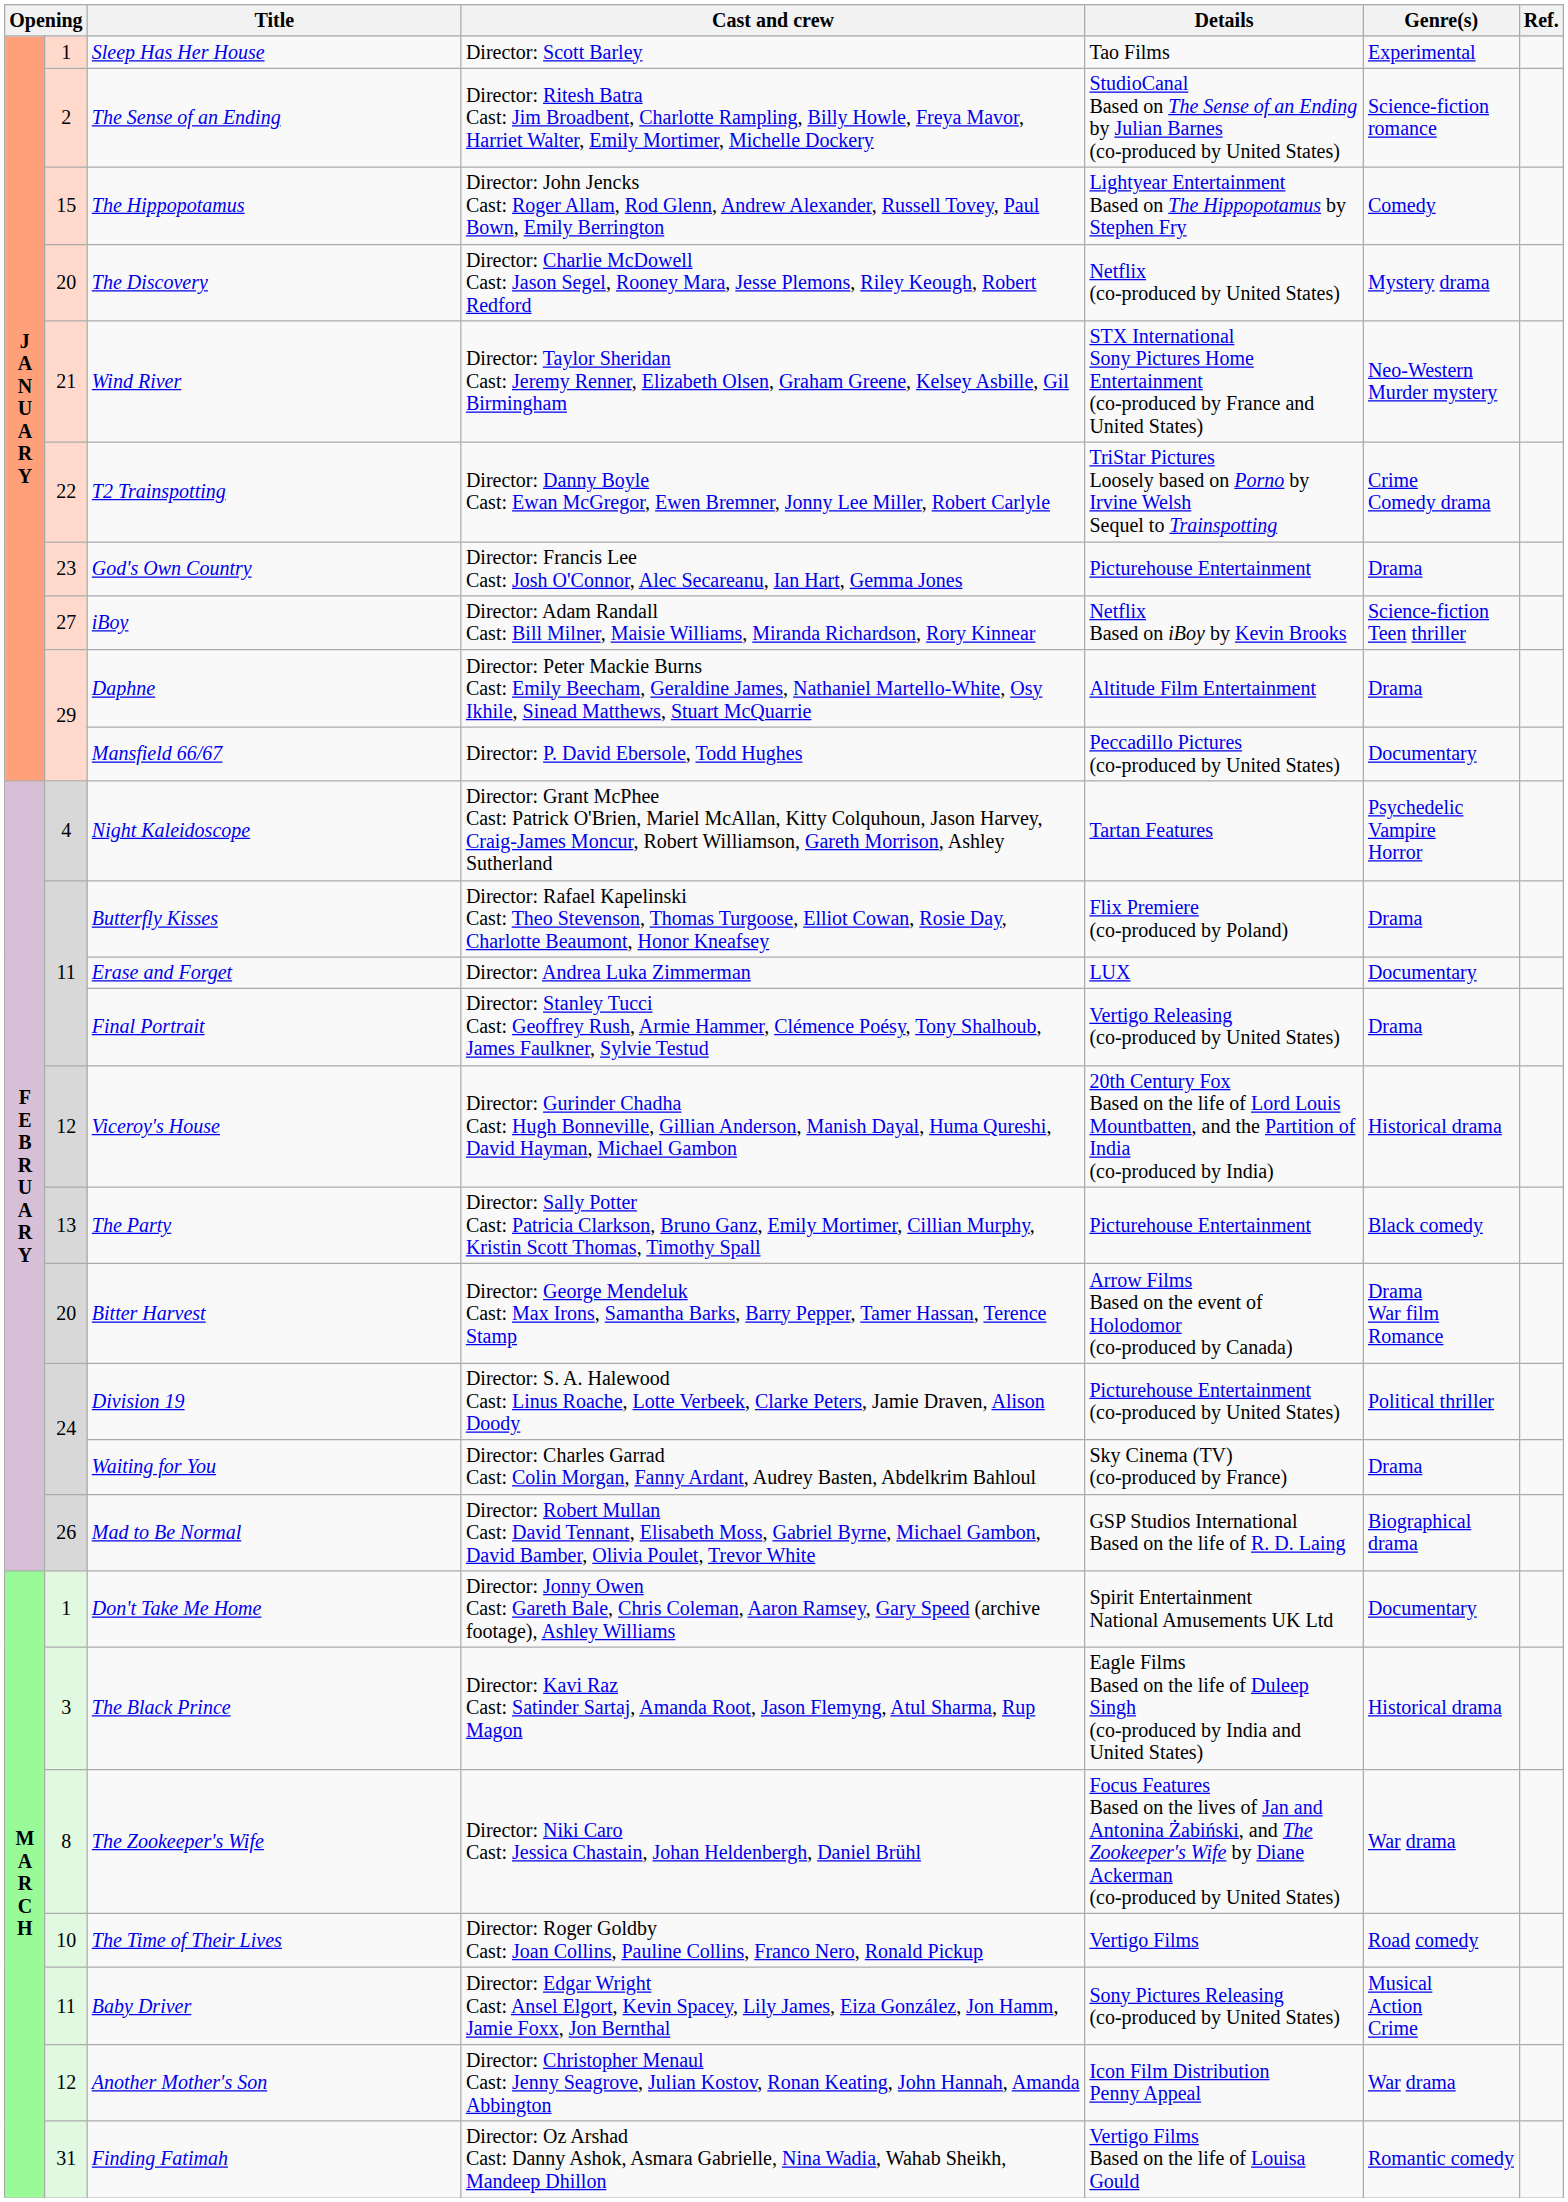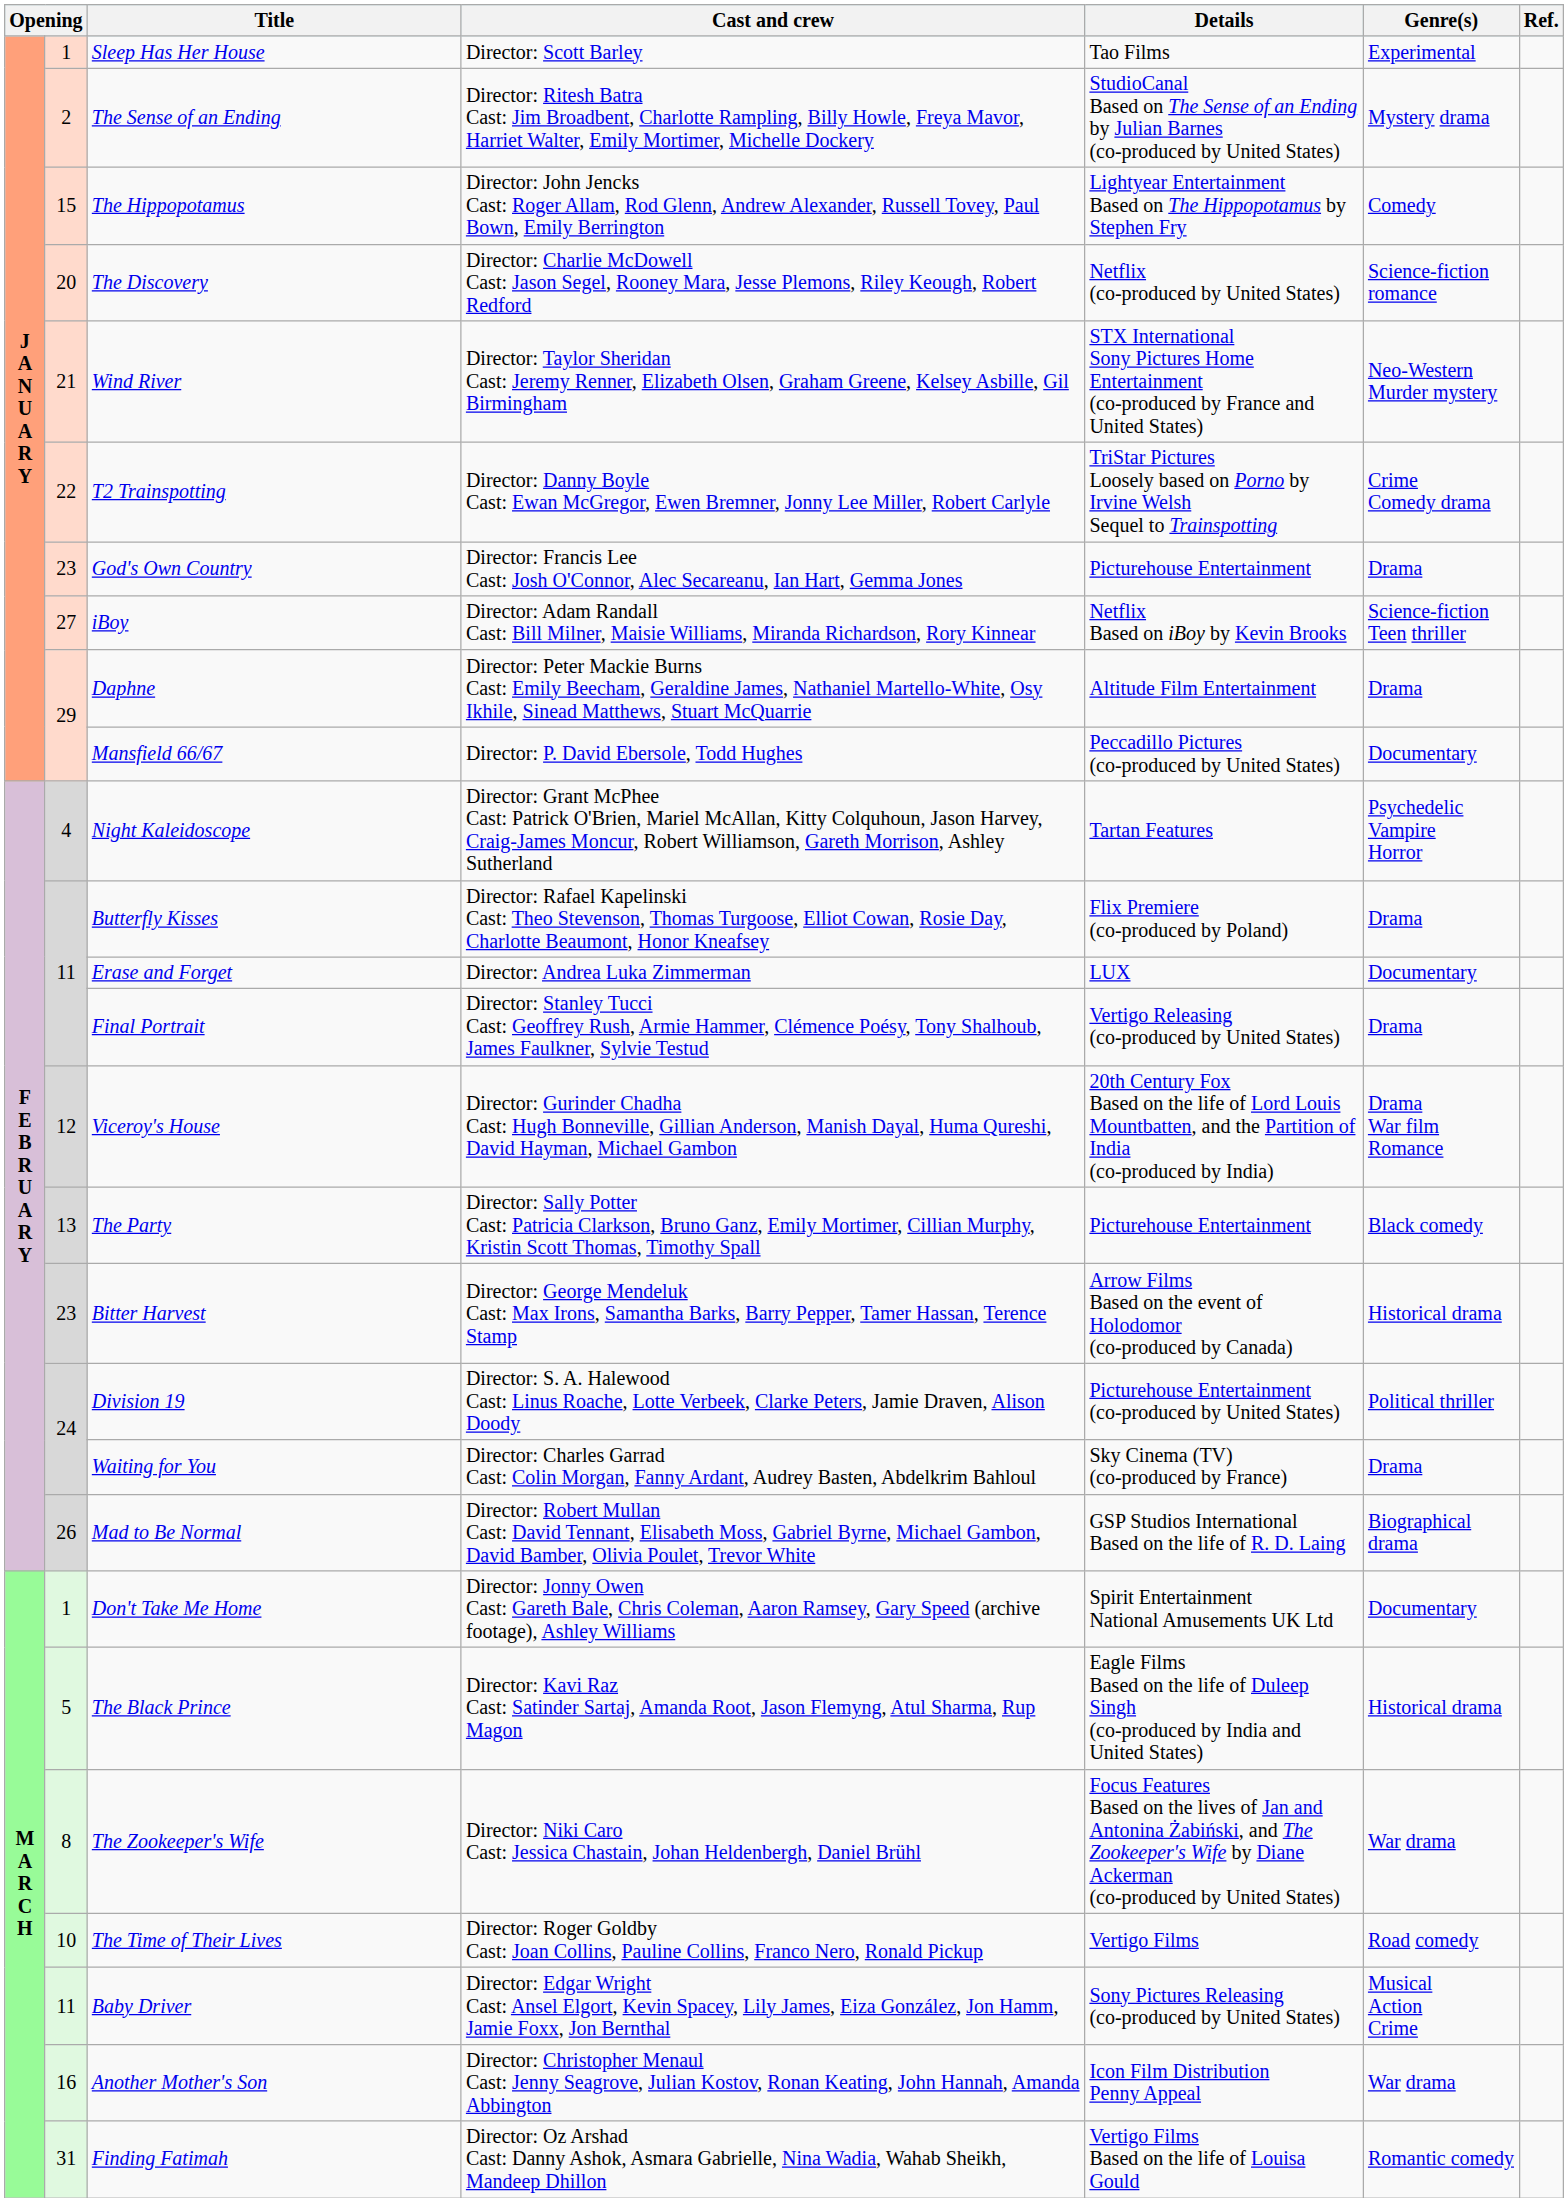(1428, 117) Science-fiction romance -> (1429, 117) Mystery drama
(1429, 282) Mystery drama -> (1428, 282) Science-fiction romance
(1435, 1126) Historical drama -> (1406, 1126) Drama War film Romance
(66, 1313) 20 -> (66, 1313) 23
(1406, 1313) Drama War film Romance -> (1435, 1313) Historical drama
(66, 1708) 3 -> (66, 1708) 5
(66, 2082) 12 -> (66, 2082) 16
